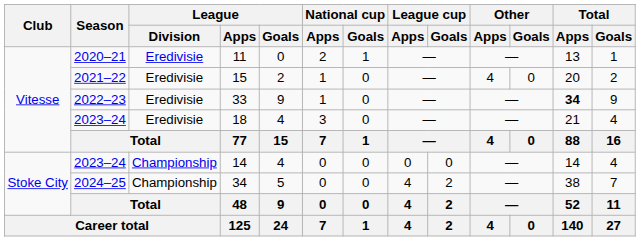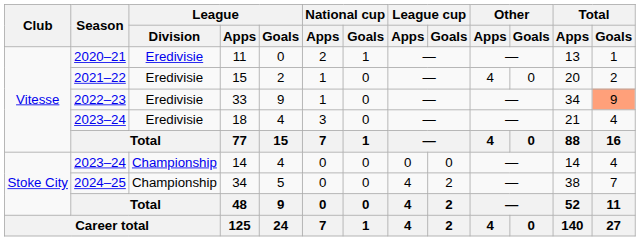(572, 99) bold -> (572, 99) normal
(614, 99) no background -> (614, 99) lightsalmon background
